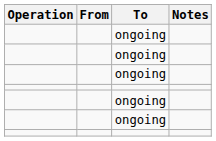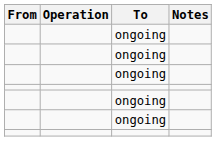columns swapped: (40, 14) <-> (94, 14)
